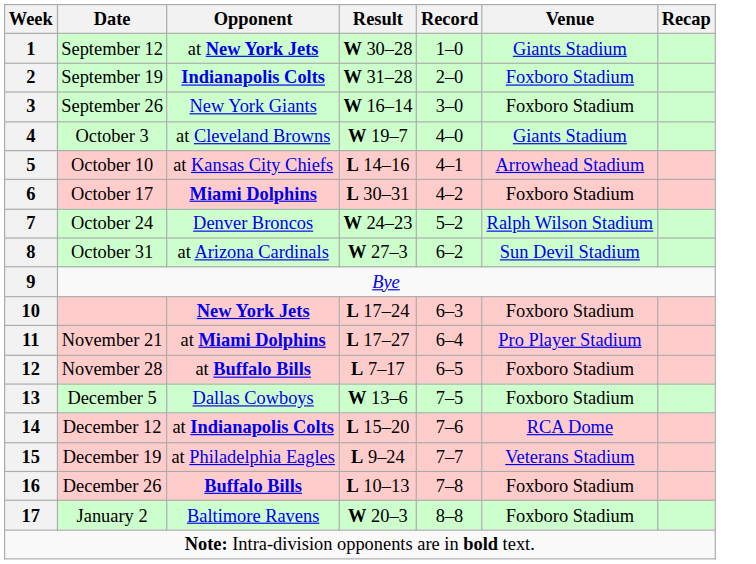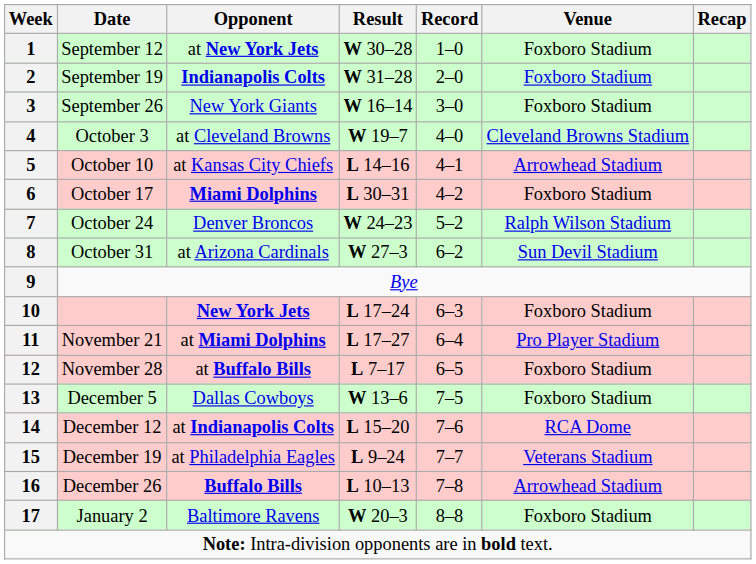(570, 48) Giants Stadium -> (588, 48) Foxboro Stadium
(570, 135) Giants Stadium -> (588, 135) Cleveland Browns Stadium
(570, 485) Foxboro Stadium -> (588, 485) Arrowhead Stadium
